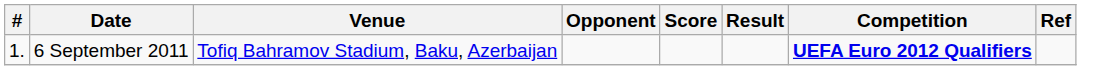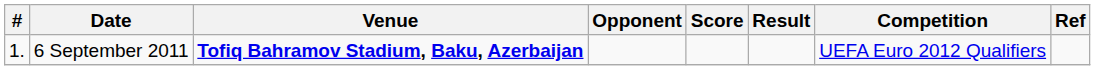(377, 50) normal -> (390, 50) bold
(912, 50) bold -> (933, 50) normal
